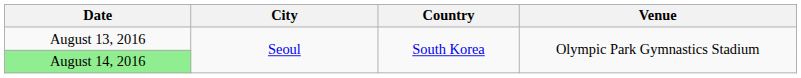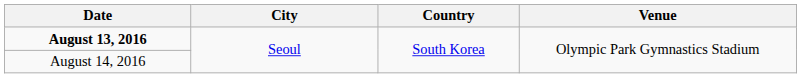(98, 38) normal -> (98, 38) bold
(98, 61) lightgreen background -> (98, 61) no background
